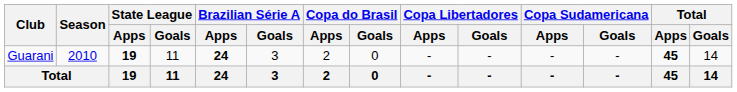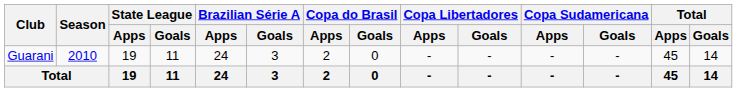(129, 55) bold -> (129, 55) normal
(221, 55) bold -> (221, 55) normal
(671, 55) bold -> (671, 55) normal
